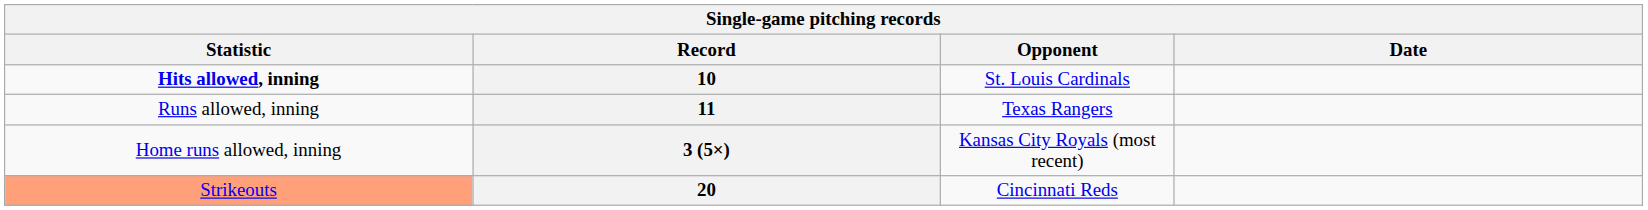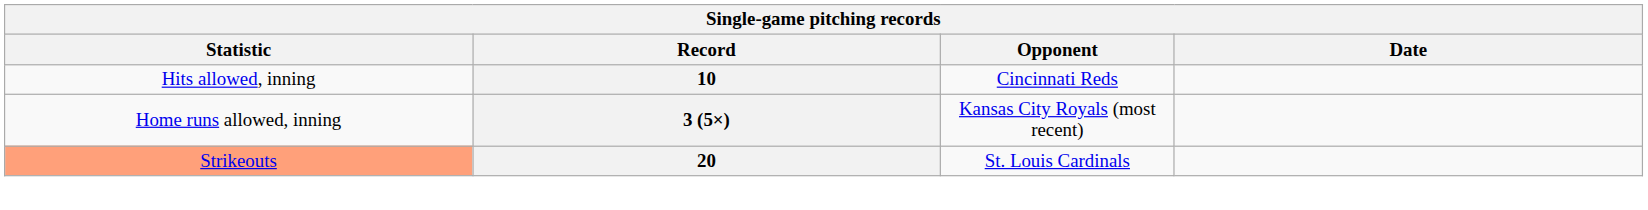(239, 79) bold -> (239, 79) normal
(1057, 79) St. Louis Cardinals -> (1057, 79) Cincinnati Reds
- row: (706, 109)
(1057, 190) Cincinnati Reds -> (1057, 160) St. Louis Cardinals
